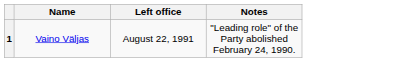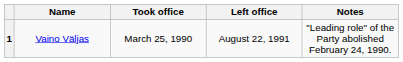+ column: (158, 12)
